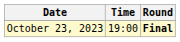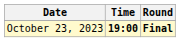(123, 29) normal -> (123, 29) bold
